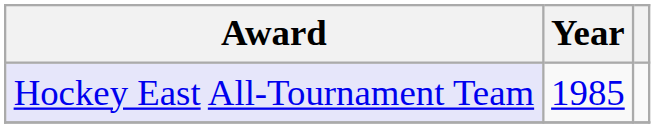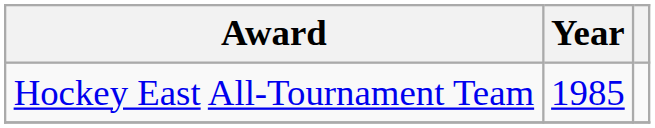(274, 92) lavender background -> (274, 92) no background
